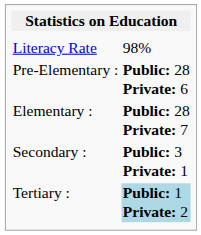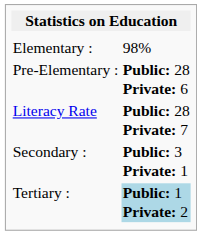(55, 47) Literacy Rate -> (53, 47) Elementary :
(53, 111) Elementary : -> (55, 111) Literacy Rate
